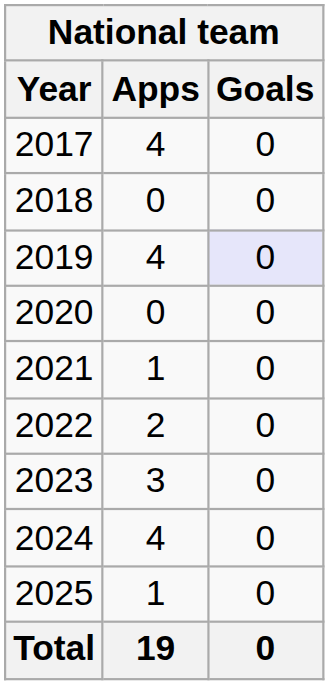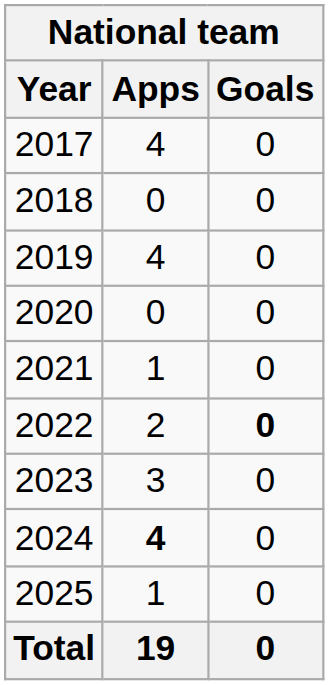(265, 256) lavender background -> (265, 256) no background
(265, 425) normal -> (265, 425) bold
(156, 537) normal -> (156, 537) bold
